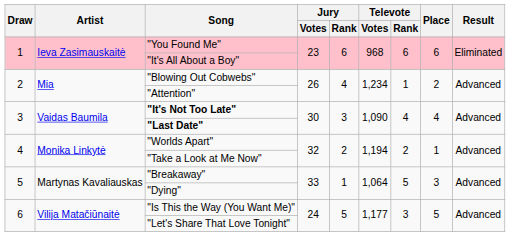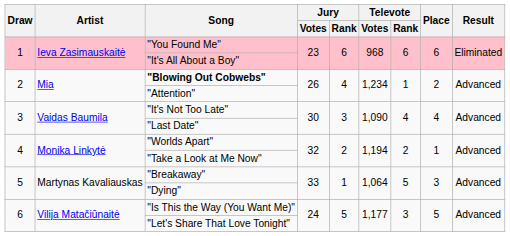(201, 77) normal -> (206, 77) bold
(192, 110) bold -> (188, 110) normal
(175, 126) bold -> (173, 126) normal
